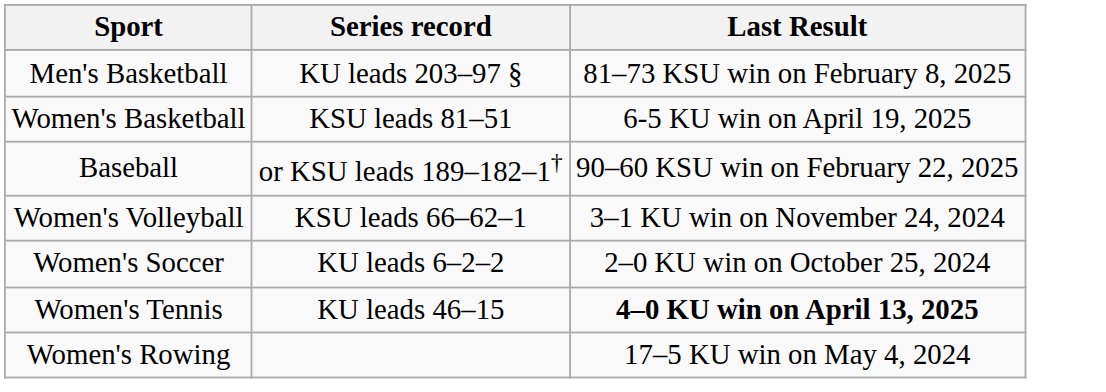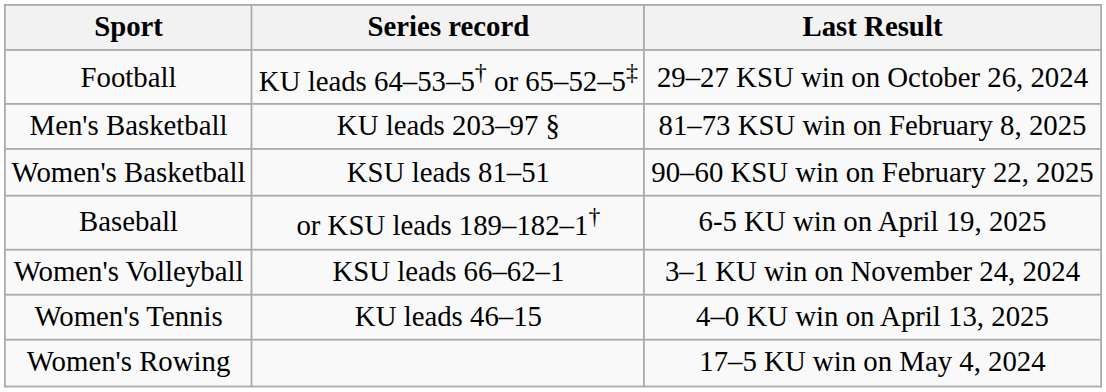+ row: (129, 76)
(797, 118) 6-5 KU win on April 19, 2025 -> (872, 172) 90–60 KSU win on February 22, 2025
(797, 168) 90–60 KSU win on February 22, 2025 -> (872, 221) 6-5 KU win on April 19, 2025
- row: (129, 263)
(797, 309) bold -> (872, 316) normal
